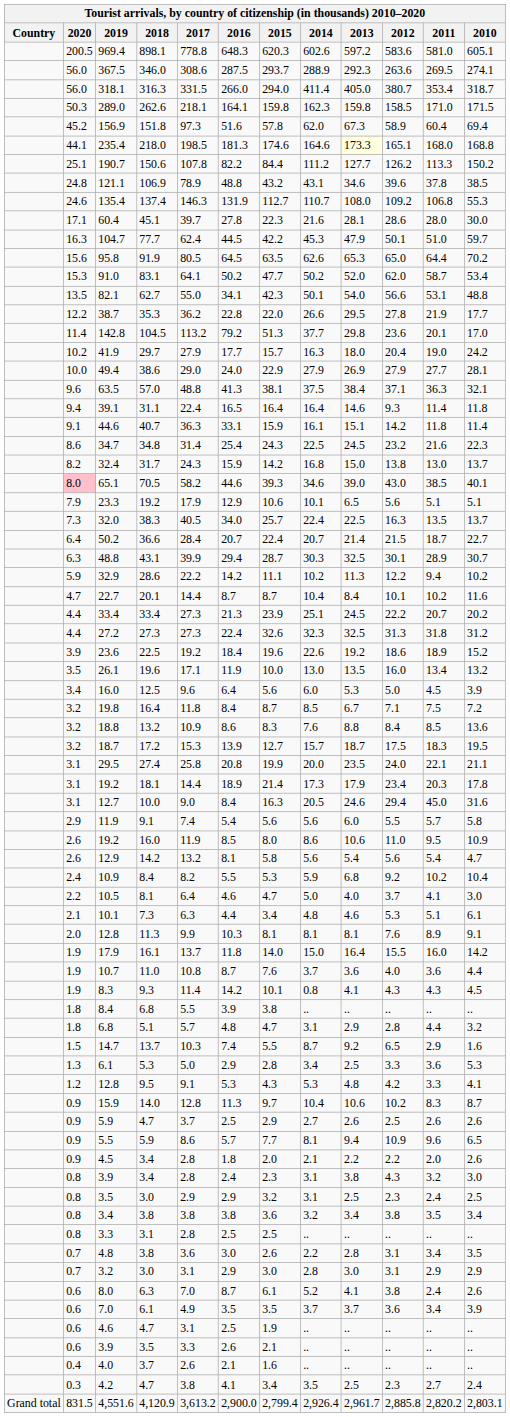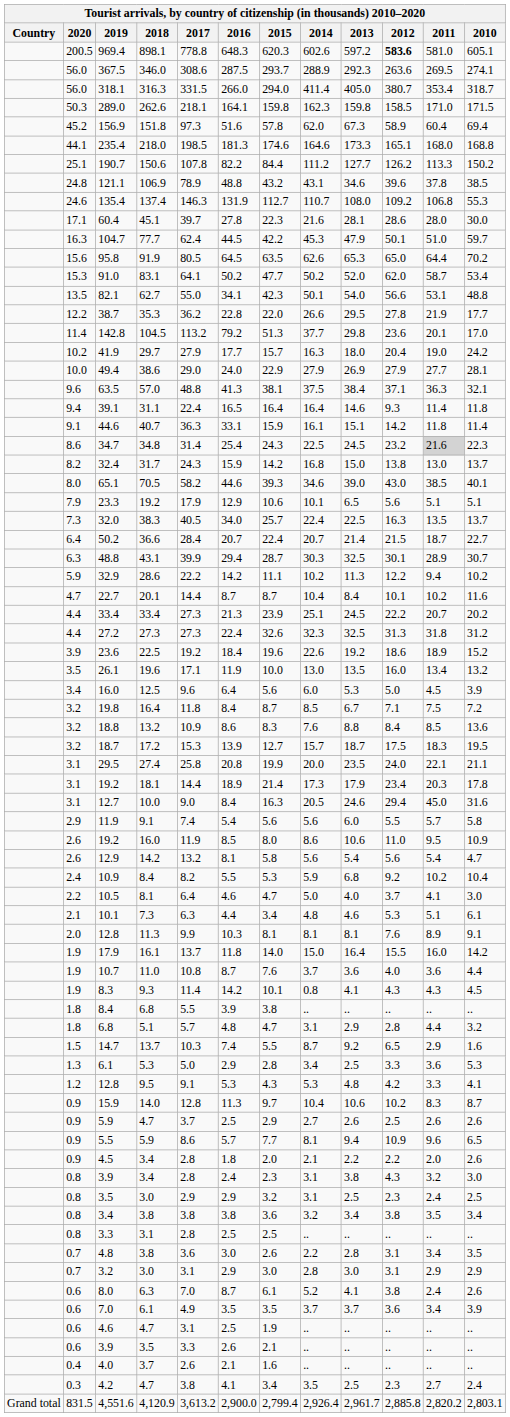(398, 51) normal -> (398, 51) bold
(357, 145) lightyellow background -> (357, 145) no background
(436, 445) no background -> (436, 445) lightgrey background
(74, 483) pink background -> (74, 483) no background
